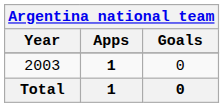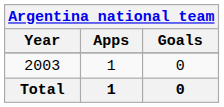(111, 65) bold -> (111, 65) normal
